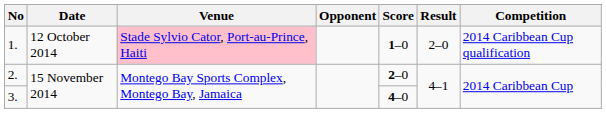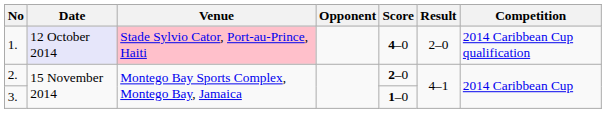(60, 44) no background -> (60, 44) lavender background
(398, 44) 1–0 -> (398, 44) 4–0
(398, 96) 4–0 -> (398, 96) 1–0
